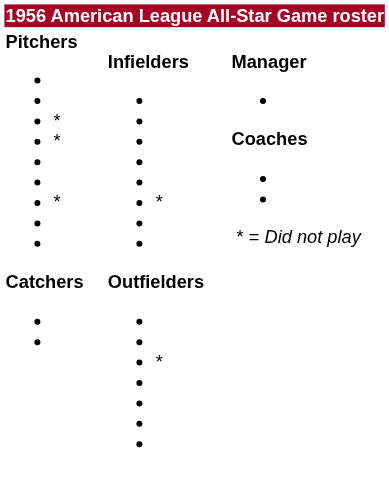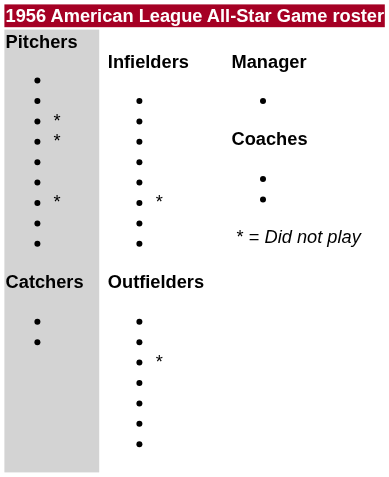(52, 191) no background -> (52, 191) lightgrey background
